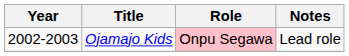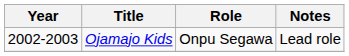(226, 39) pink background -> (226, 39) no background
